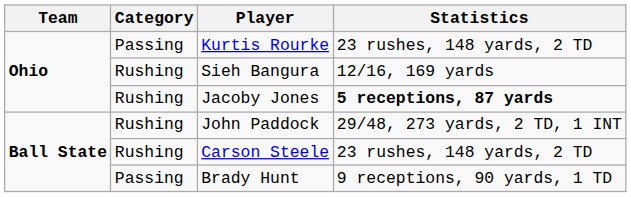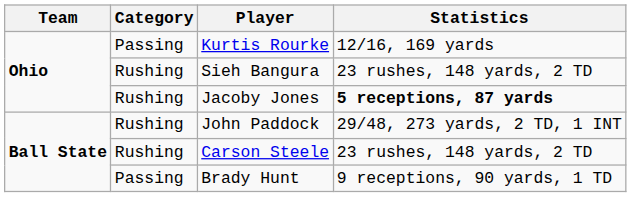(465, 45) 23 rushes, 148 yards, 2 TD -> (415, 45) 12/16, 169 yards
(415, 72) 12/16, 169 yards -> (465, 72) 23 rushes, 148 yards, 2 TD
